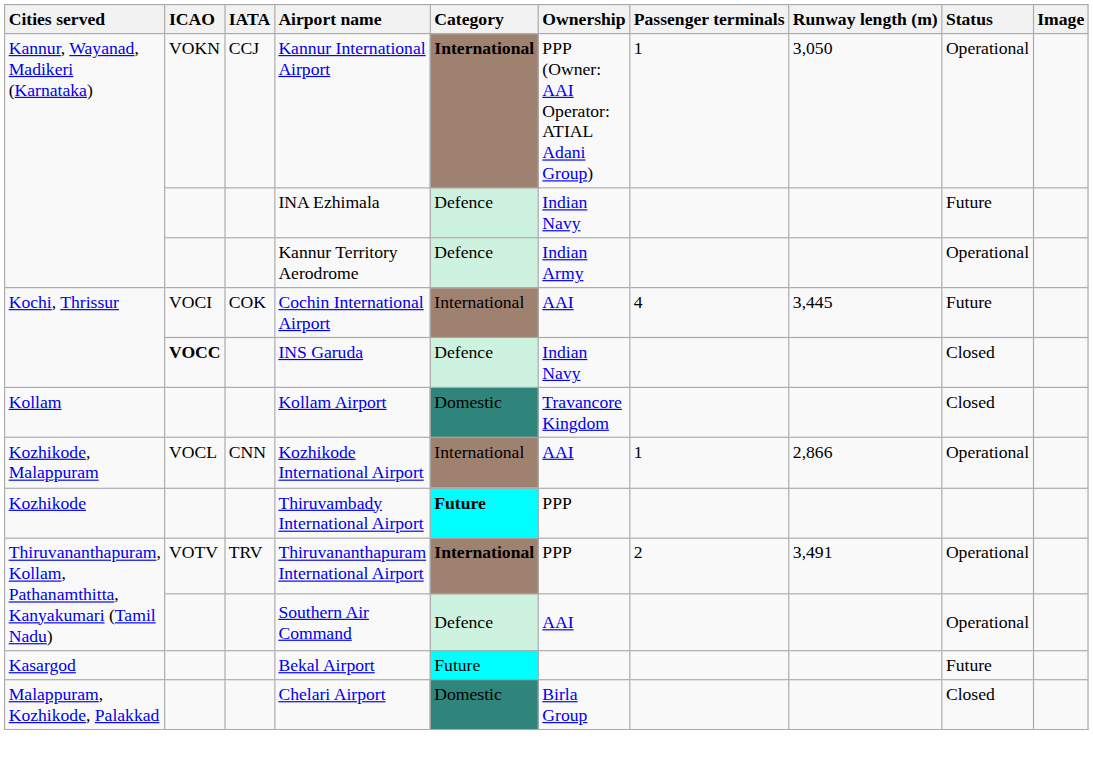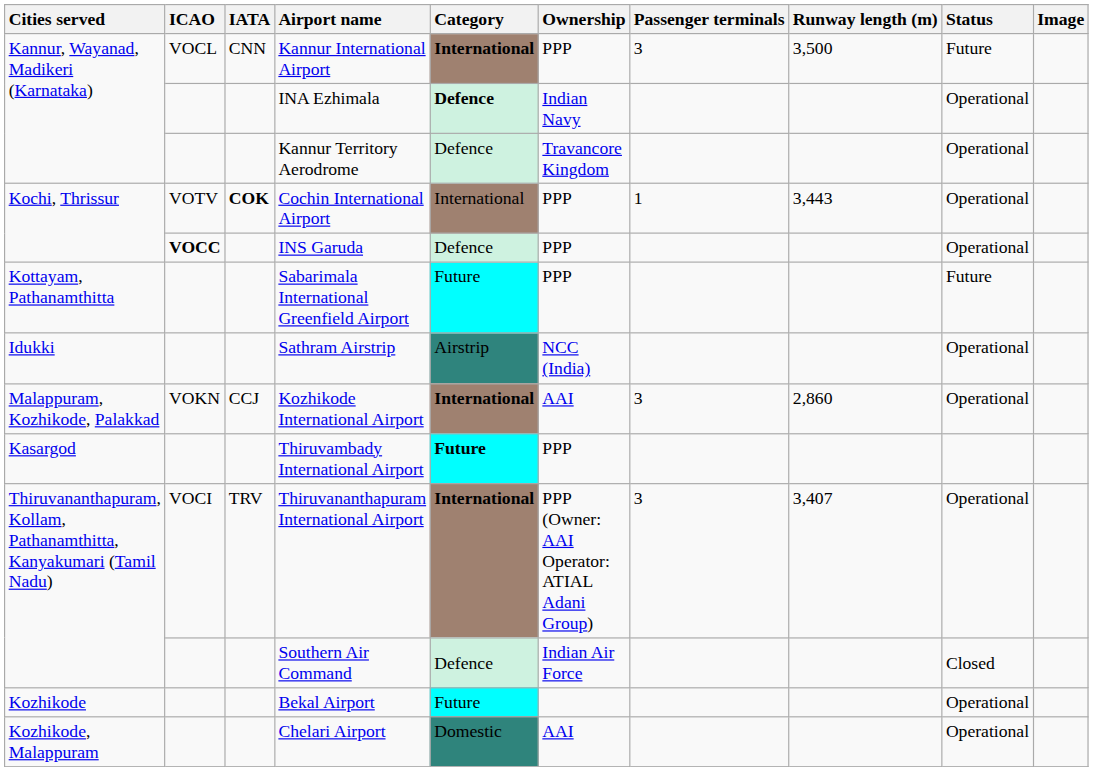(194, 48) VOKN -> (193, 48) VOCL
(244, 48) CCJ -> (247, 48) CNN
(576, 110) PPP (Owner: AAI Operator: ATIAL Adani Group) -> (557, 48) PPP
(638, 48) 1 -> (638, 48) 3
(813, 48) 3,050 -> (813, 48) 3,500
(987, 48) Operational -> (969, 48) Future
(464, 202) normal -> (464, 98) bold
(969, 202) Future -> (987, 98) Operational
(565, 263) Indian Army -> (582, 158) Travancore Kingdom
(191, 302) VOCI -> (193, 198) VOTV
(247, 302) normal -> (249, 198) bold
(558, 302) AAI -> (557, 198) PPP
(638, 302) 4 -> (638, 198) 1
(813, 302) 3,445 -> (813, 198) 3,443
(969, 302) Future -> (987, 198) Operational
(565, 362) Indian Navy -> (557, 248) PPP
(970, 352) Closed -> (987, 248) Operational
- row: (332, 402)
+ row: (344, 298)
+ row: (337, 348)
(54, 462) Kozhikode, Malappuram -> (84, 408) Malappuram, Kozhikode, Palakkad
(193, 452) VOCL -> (194, 397) VOKN
(247, 452) CNN -> (244, 397) CCJ
(479, 452) normal -> (484, 397) bold
(638, 452) 1 -> (638, 397) 3
(813, 452) 2,866 -> (813, 397) 2,860
(47, 502) Kozhikode -> (42, 447) Kasargod
(193, 552) VOTV -> (191, 497) VOCI
(557, 552) PPP -> (576, 560) PPP (Owner: AAI Operator: ATIAL Adani Group)
(638, 552) 2 -> (638, 497) 3
(813, 552) 3,491 -> (813, 497) 3,407
(558, 622) AAI -> (578, 662) Indian Air Force
(987, 622) Operational -> (970, 662) Closed
(42, 664) Kasargod -> (47, 702) Kozhikode
(969, 664) Future -> (987, 702) Operational
(84, 704) Malappuram, Kozhikode, Palakkad -> (54, 741) Kozhikode, Malappuram
(565, 704) Birla Group -> (558, 731) AAI
(970, 693) Closed -> (987, 731) Operational
